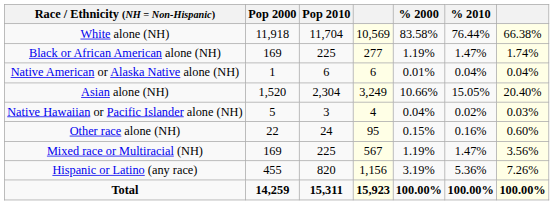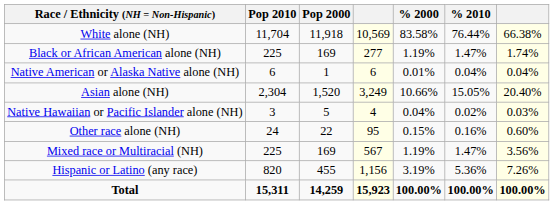columns swapped: (272, 14) <-> (326, 14)
